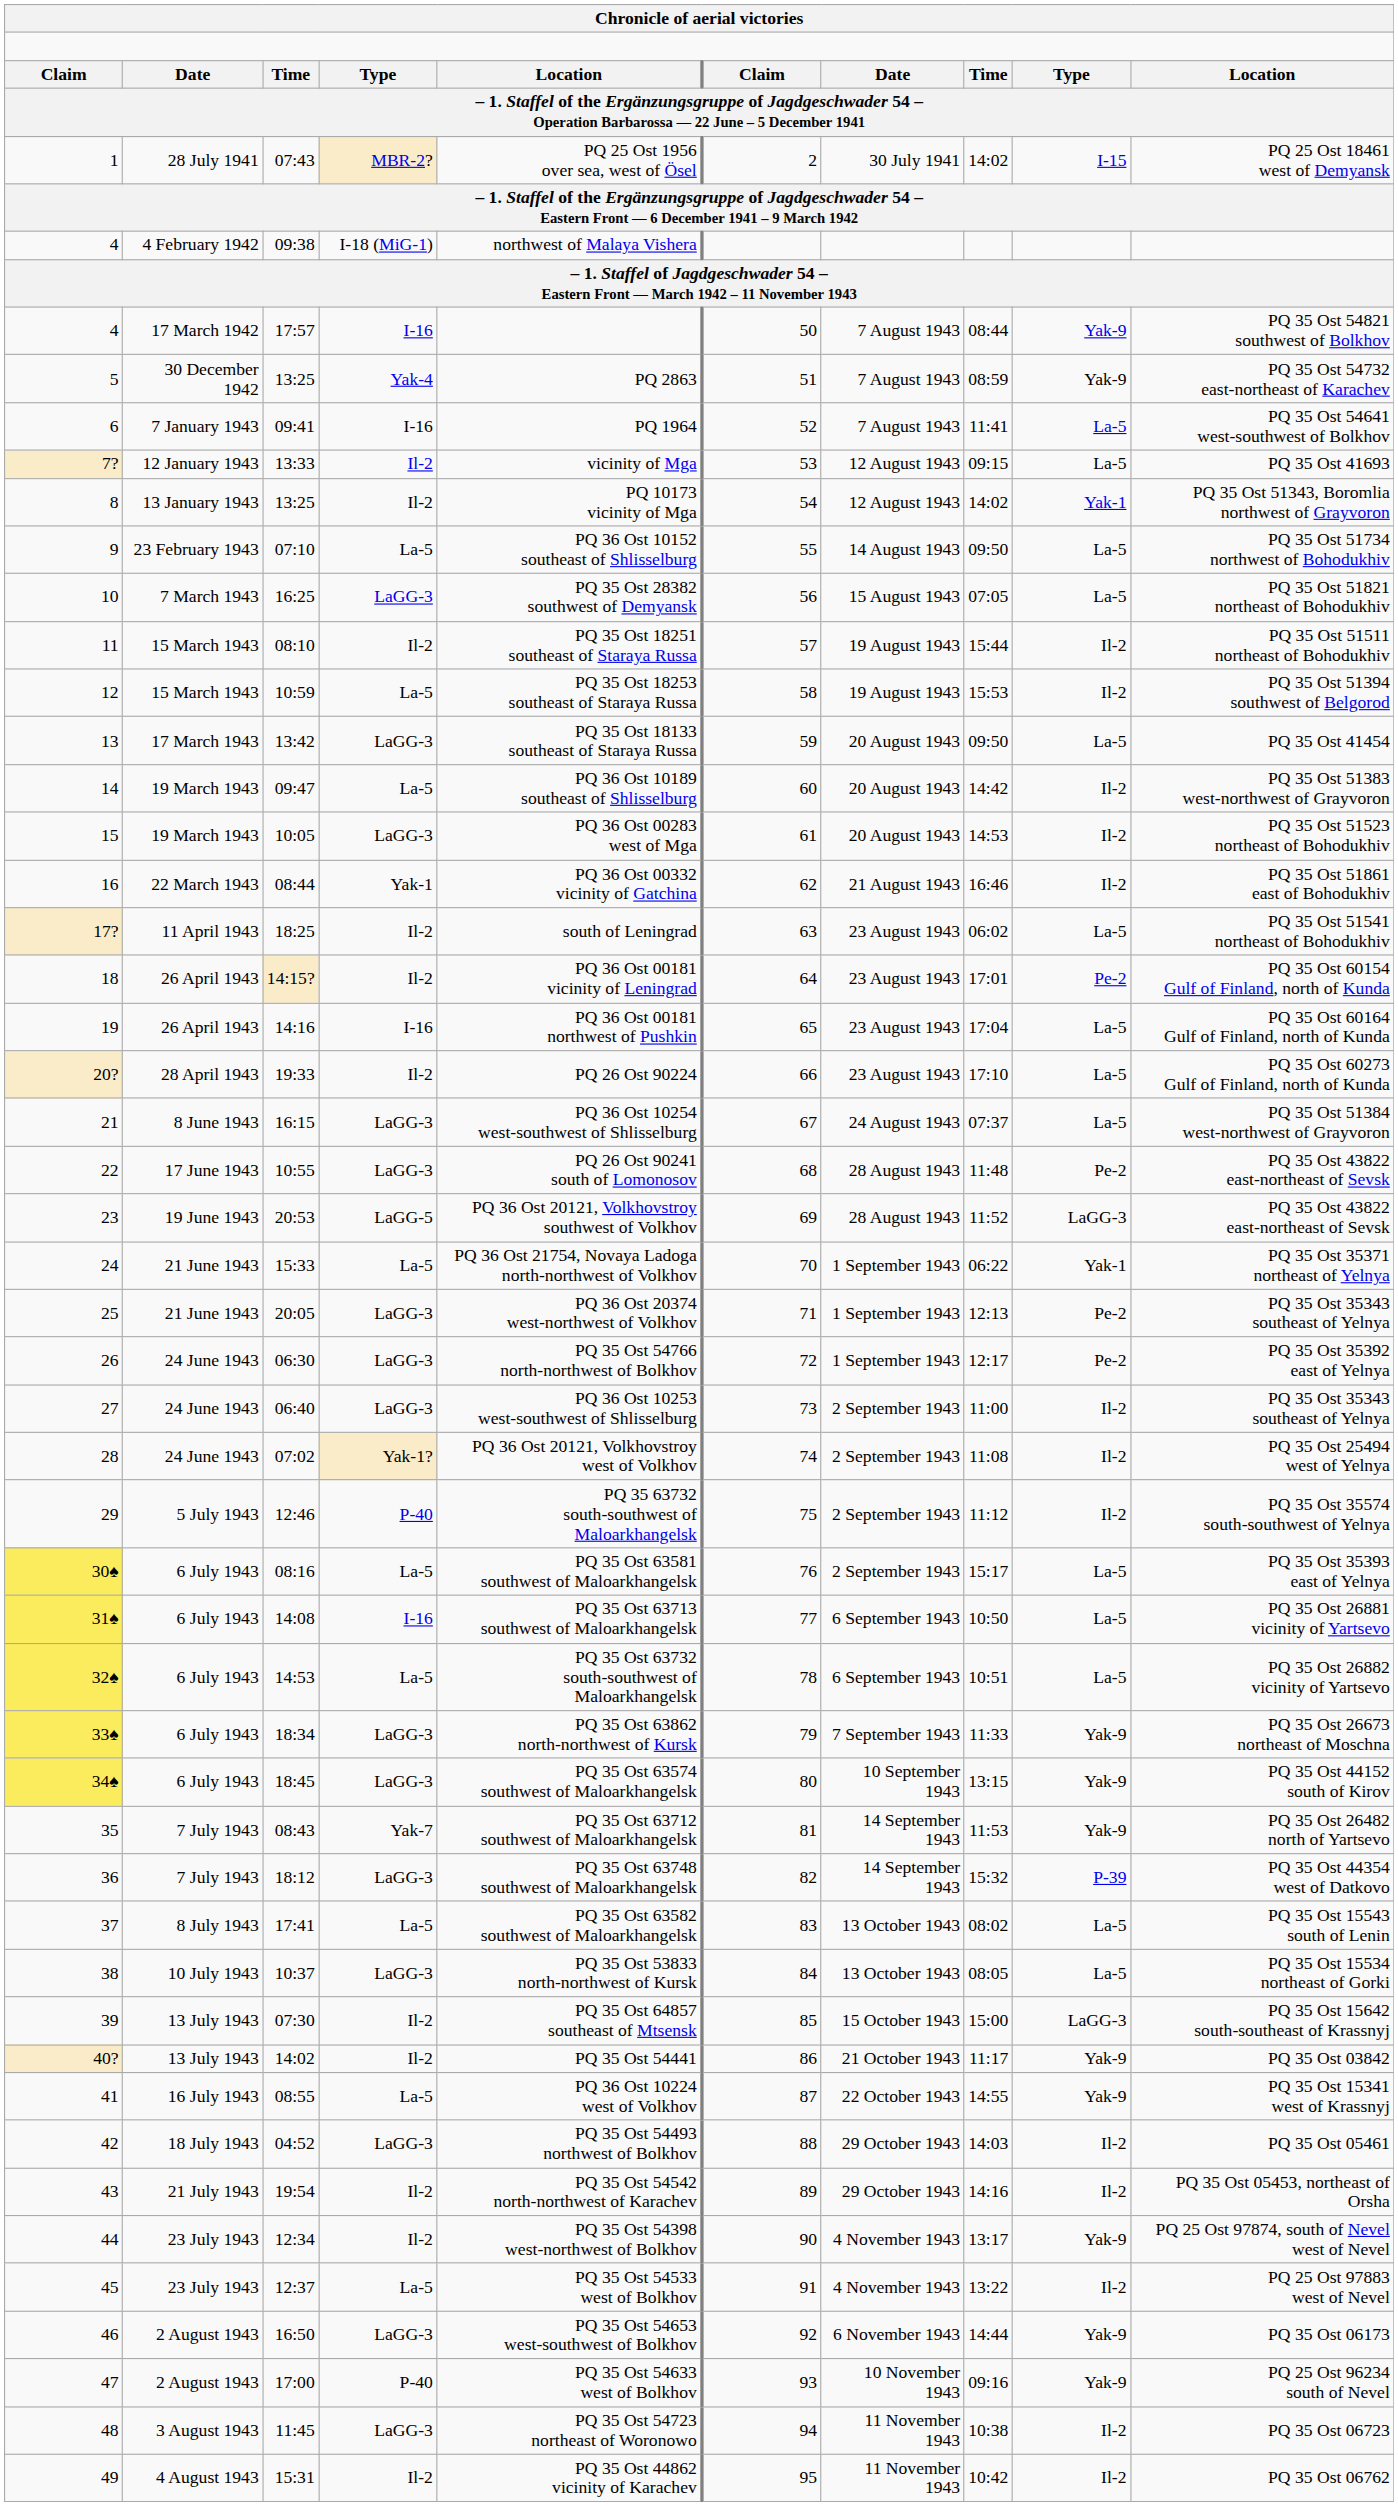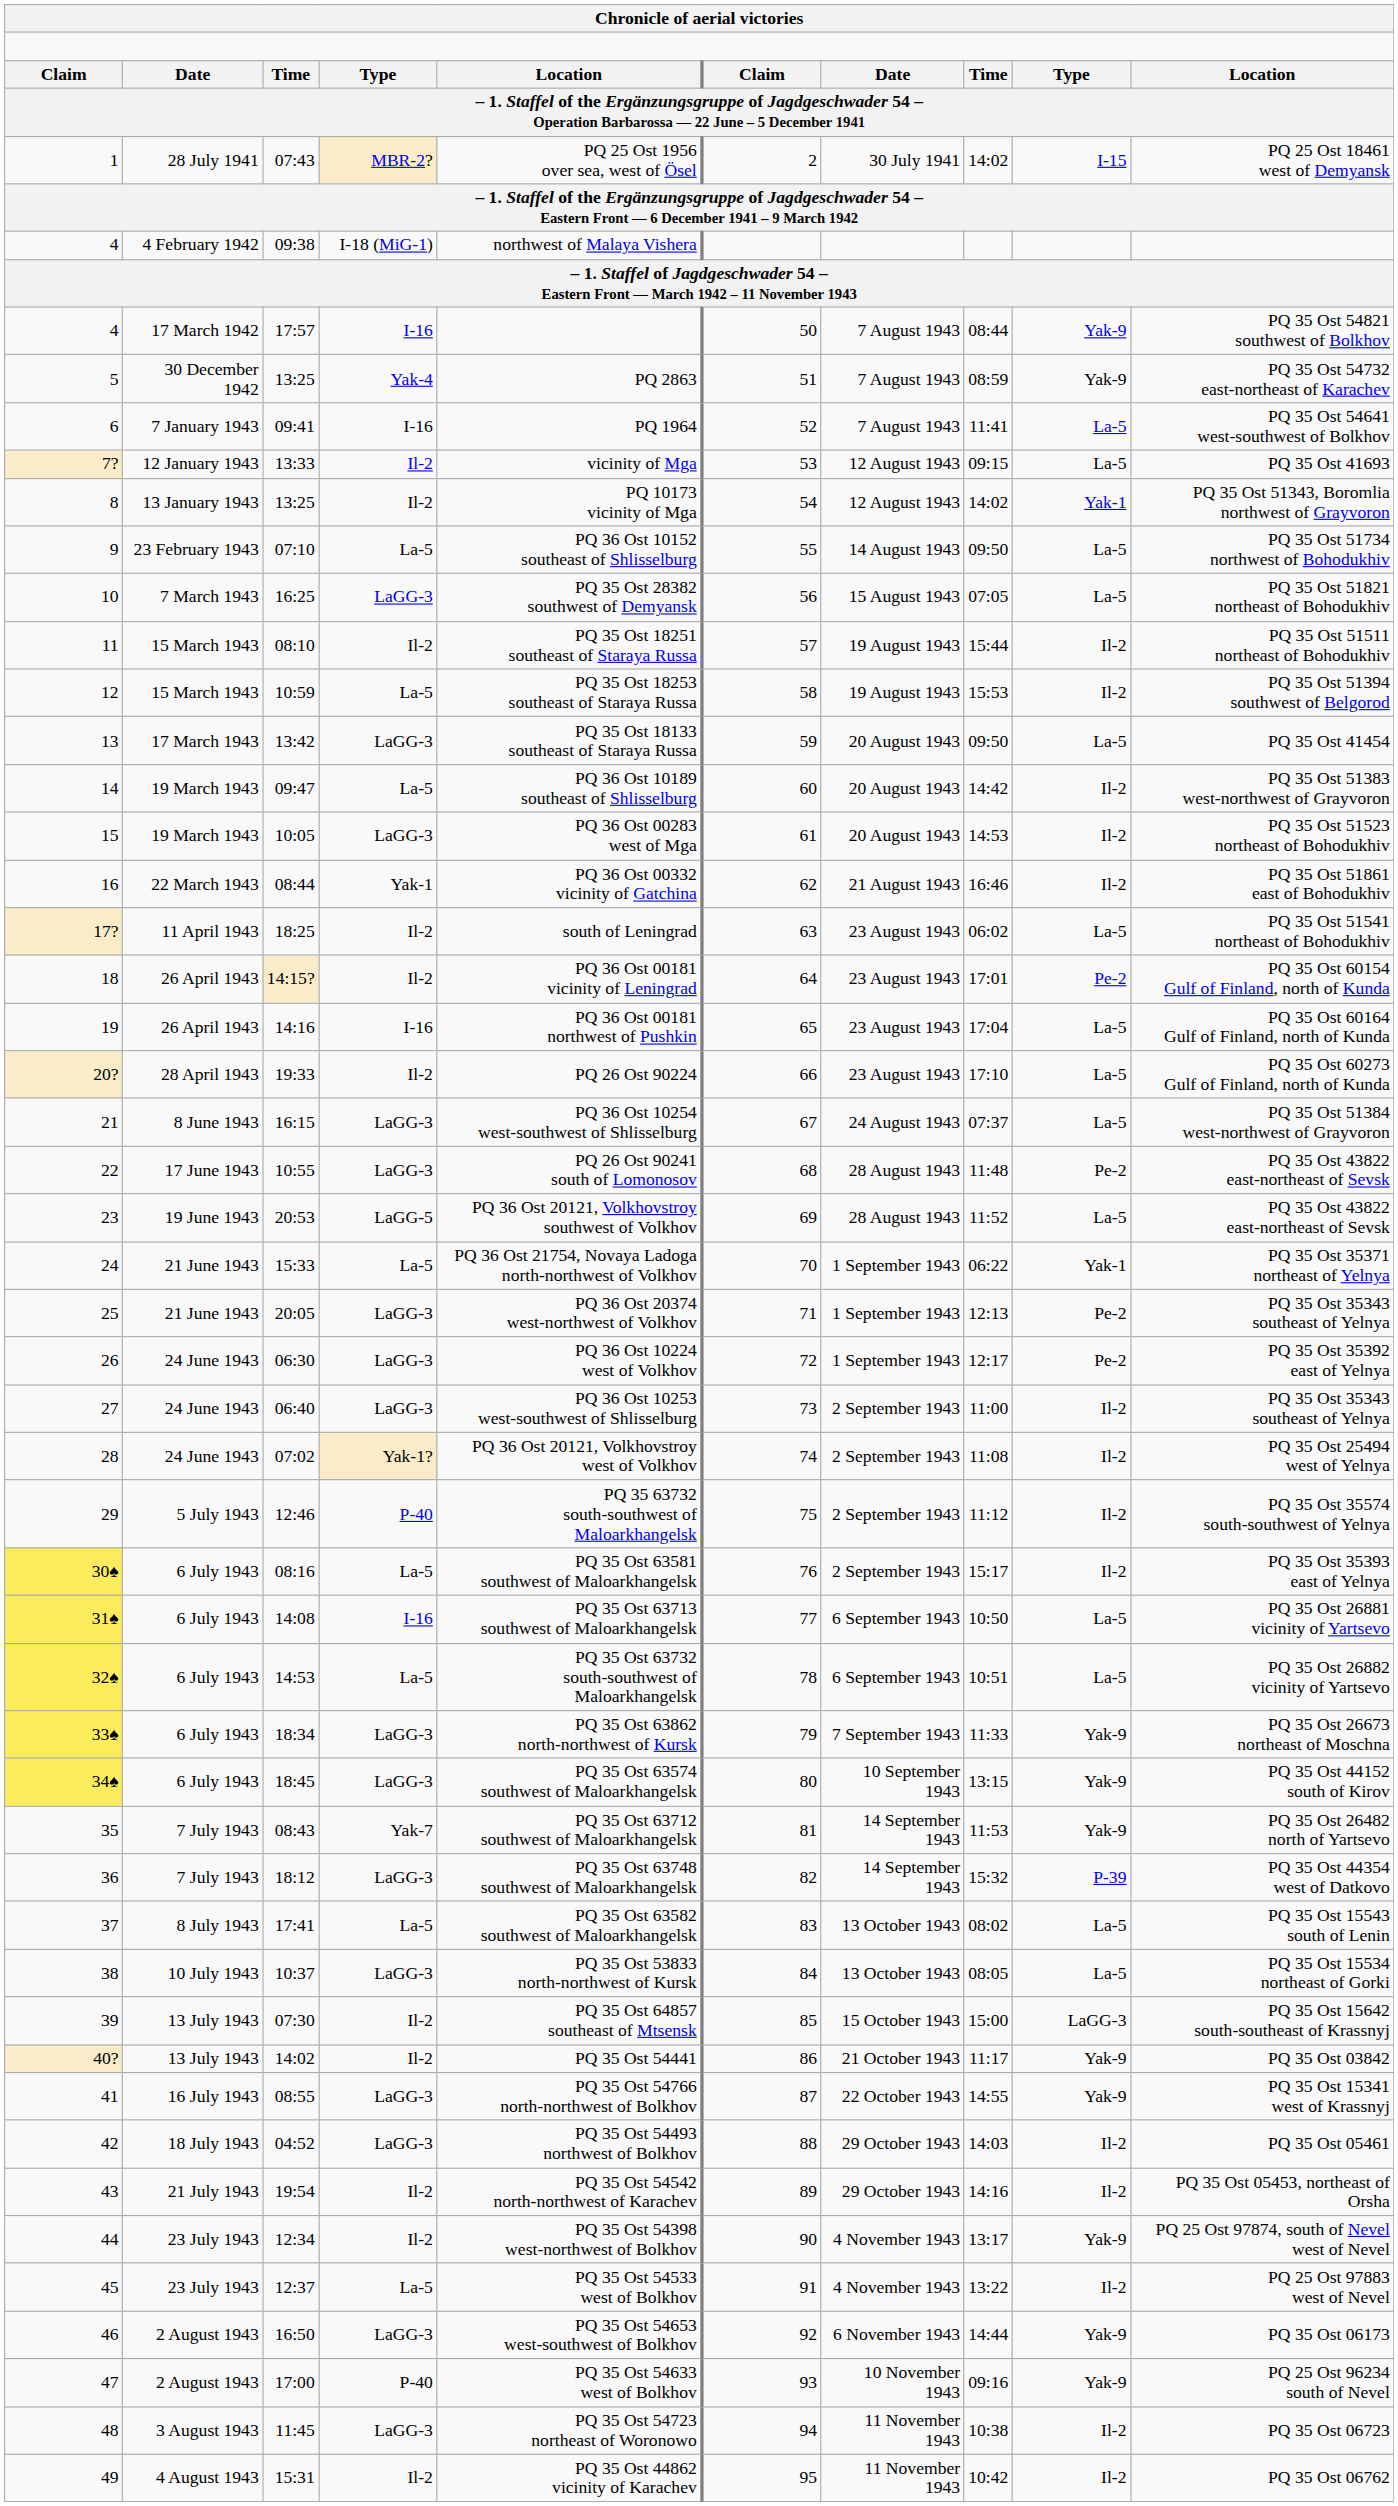(1097, 1217) LaGG-3 -> (1110, 1217) La-5
(598, 1360) PQ 35 Ost 54766 north-northwest of Bolkhov -> (636, 1360) PQ 36 Ost 10224 west of Volkhov
(1110, 1571) La-5 -> (1114, 1571) Il-2
(416, 2096) La-5 -> (404, 2096) LaGG-3
(636, 2096) PQ 36 Ost 10224 west of Volkhov -> (598, 2096) PQ 35 Ost 54766 north-northwest of Bolkhov
